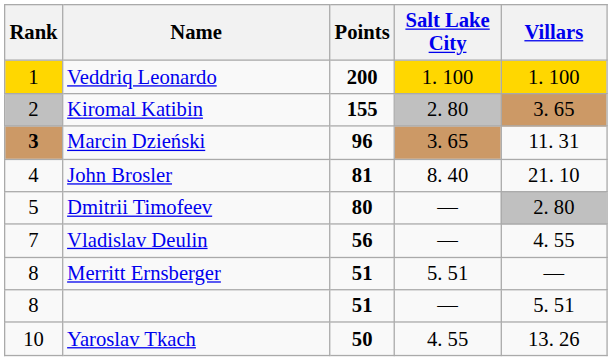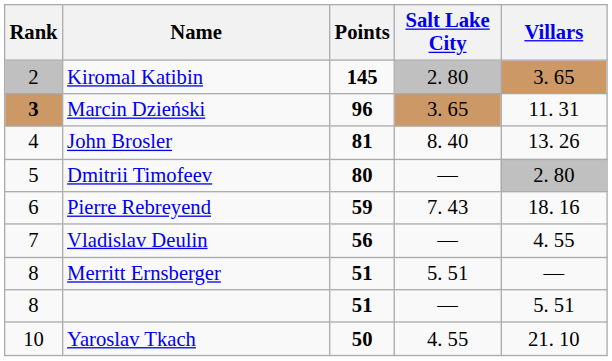- row: (142, 76)
(362, 109) 155 -> (362, 76) 145
(554, 175) 21. 10 -> (554, 142) 13. 26
+ row: (139, 207)
(554, 338) 13. 26 -> (554, 338) 21. 10
